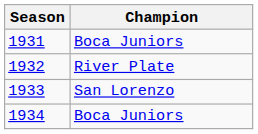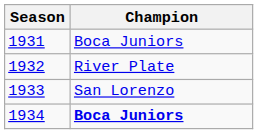(129, 116) normal -> (129, 116) bold
